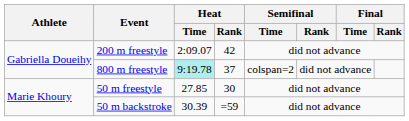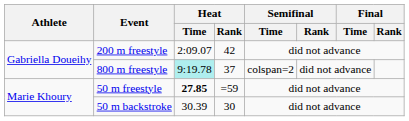(194, 88) normal -> (194, 88) bold
(229, 88) 30 -> (229, 88) =59
(229, 107) =59 -> (229, 107) 30
